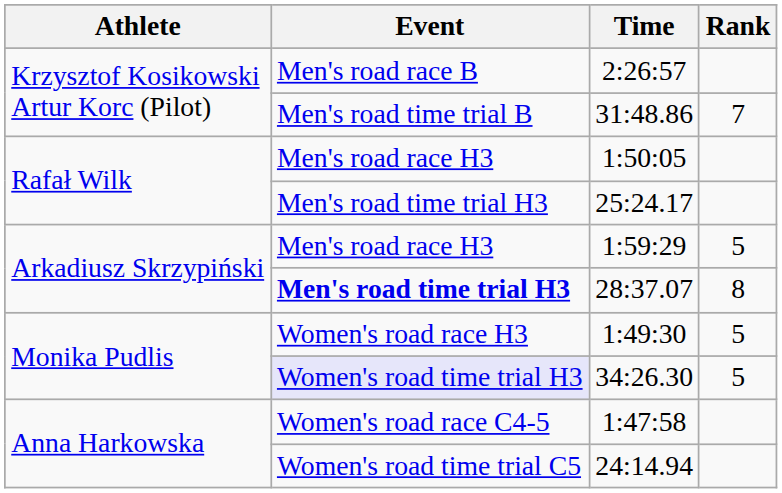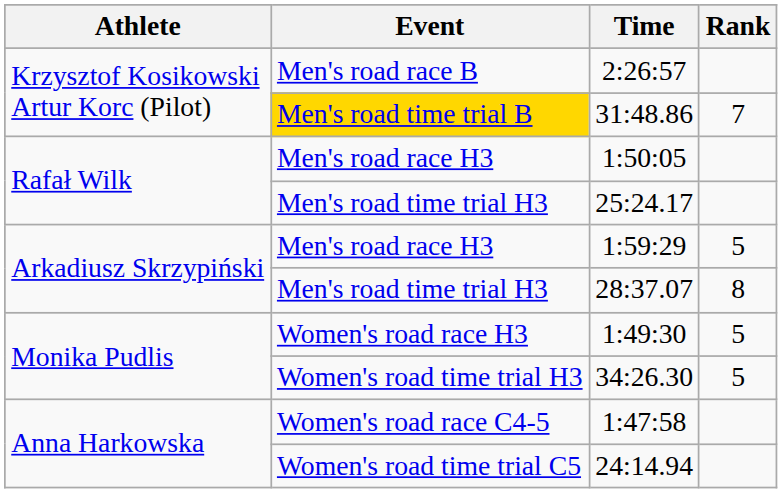(405, 114) no background -> (405, 114) gold background
(424, 289) bold -> (412, 289) normal
(430, 377) lavender background -> (430, 377) no background
